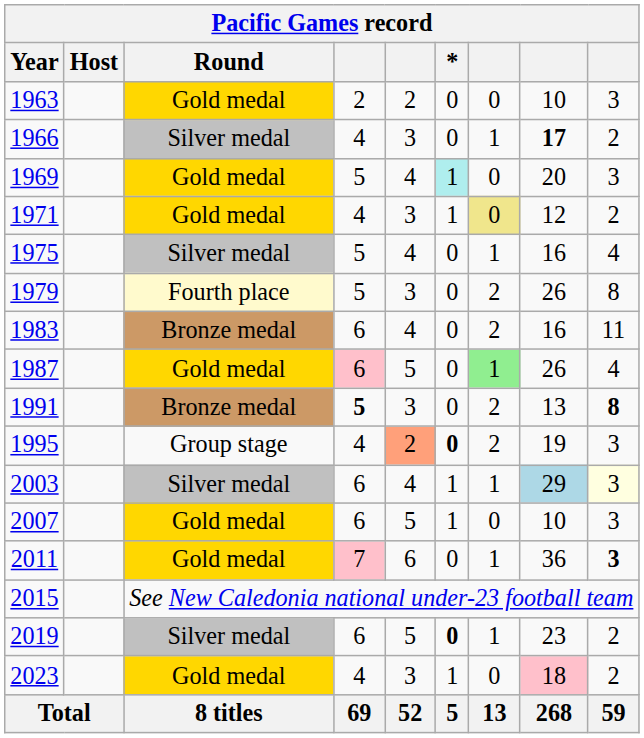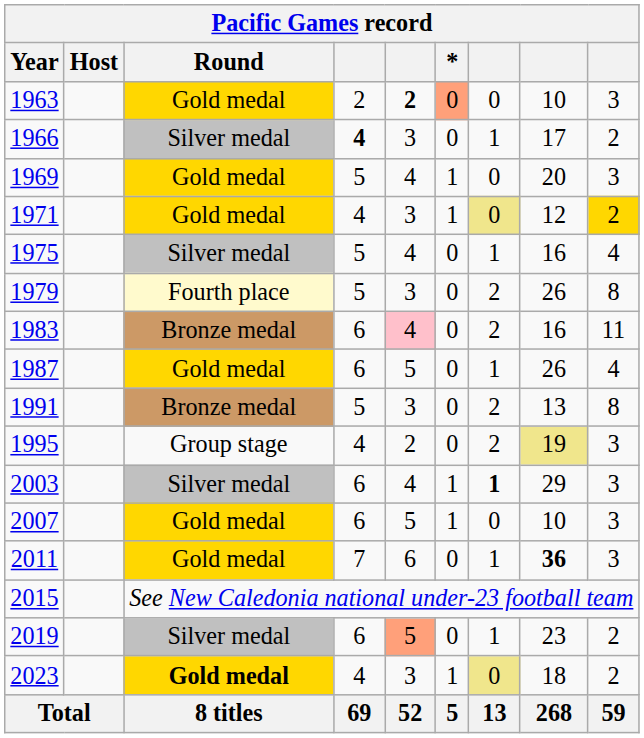(410, 100) normal -> (410, 100) bold
(452, 100) no background -> (452, 100) lightsalmon background
(359, 138) normal -> (359, 138) bold
(554, 138) bold -> (554, 138) normal
(452, 176) paleturquoise background -> (452, 176) no background
(613, 215) no background -> (613, 215) gold background
(410, 330) no background -> (410, 330) pink background
(359, 368) pink background -> (359, 368) no background
(494, 368) lightgreen background -> (494, 368) no background
(359, 406) bold -> (359, 406) normal
(613, 406) bold -> (613, 406) normal
(410, 445) lightsalmon background -> (410, 445) no background
(452, 445) bold -> (452, 445) normal
(554, 445) no background -> (554, 445) khaki background
(494, 483) normal -> (494, 483) bold
(554, 483) lightblue background -> (554, 483) no background
(613, 483) lightyellow background -> (613, 483) no background
(359, 560) pink background -> (359, 560) no background
(554, 560) normal -> (554, 560) bold
(613, 560) bold -> (613, 560) normal
(410, 636) no background -> (410, 636) lightsalmon background
(452, 636) bold -> (452, 636) normal
(229, 675) normal -> (229, 675) bold
(494, 675) no background -> (494, 675) khaki background
(554, 675) pink background -> (554, 675) no background
